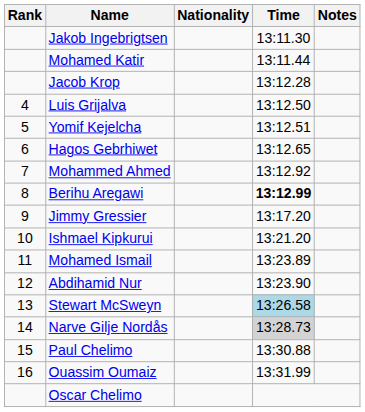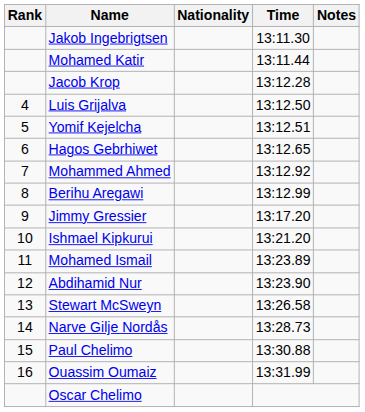(283, 194) bold -> (283, 194) normal
(283, 305) lightblue background -> (283, 305) no background
(283, 328) lightgrey background -> (283, 328) no background
